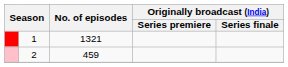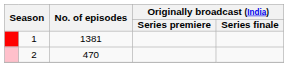(91, 39) 1321 -> (91, 39) 1381
(91, 54) 459 -> (91, 54) 470
